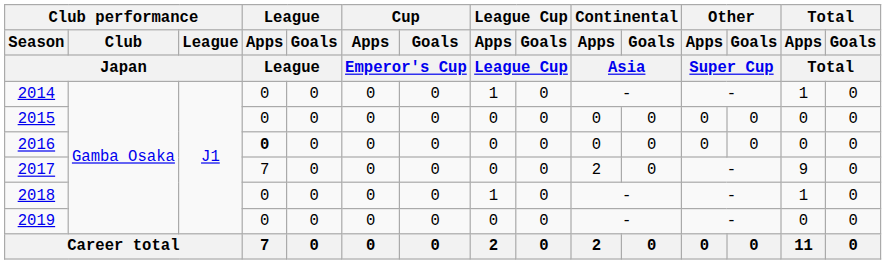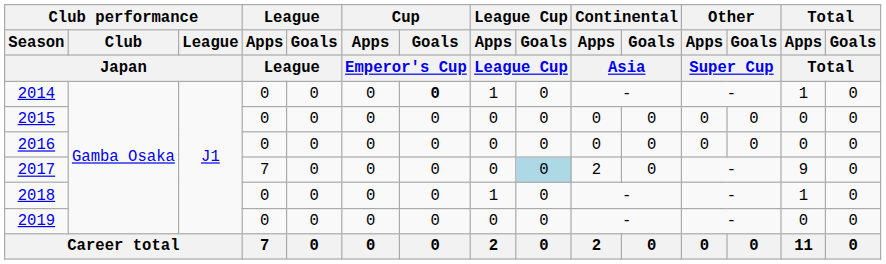(435, 94) normal -> (435, 94) bold
(265, 144) bold -> (265, 144) normal
(544, 170) no background -> (544, 170) lightblue background
